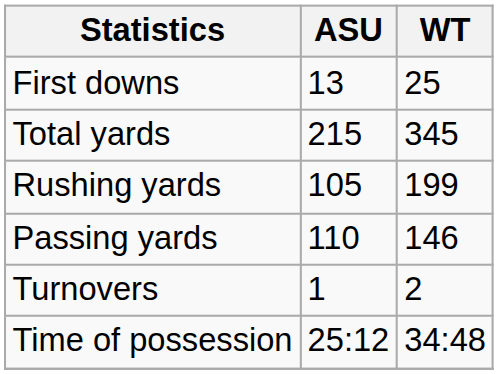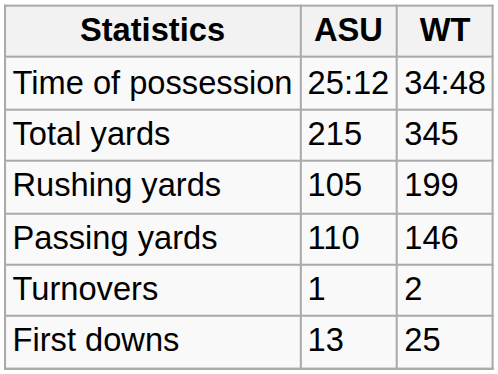rows swapped: (96, 82) <-> (153, 341)
